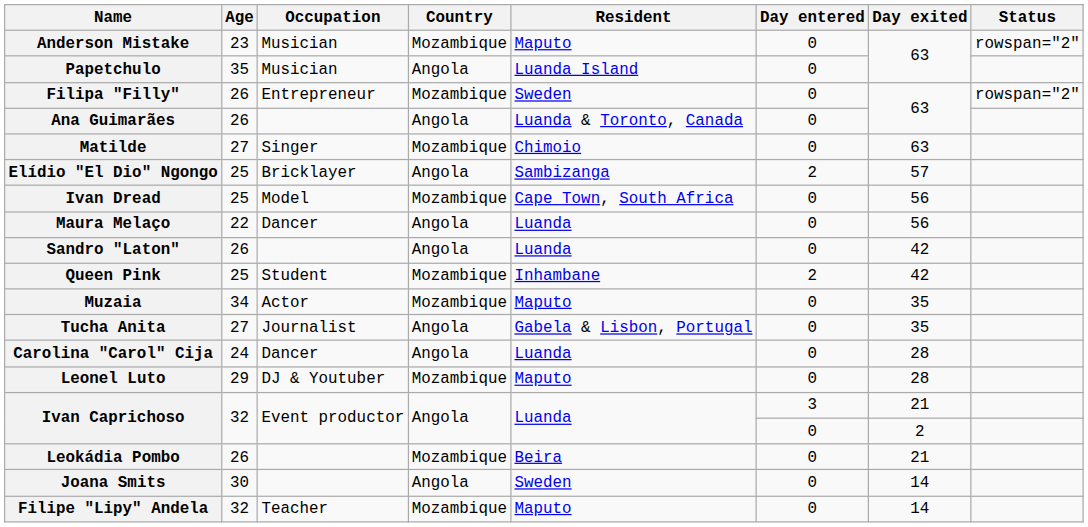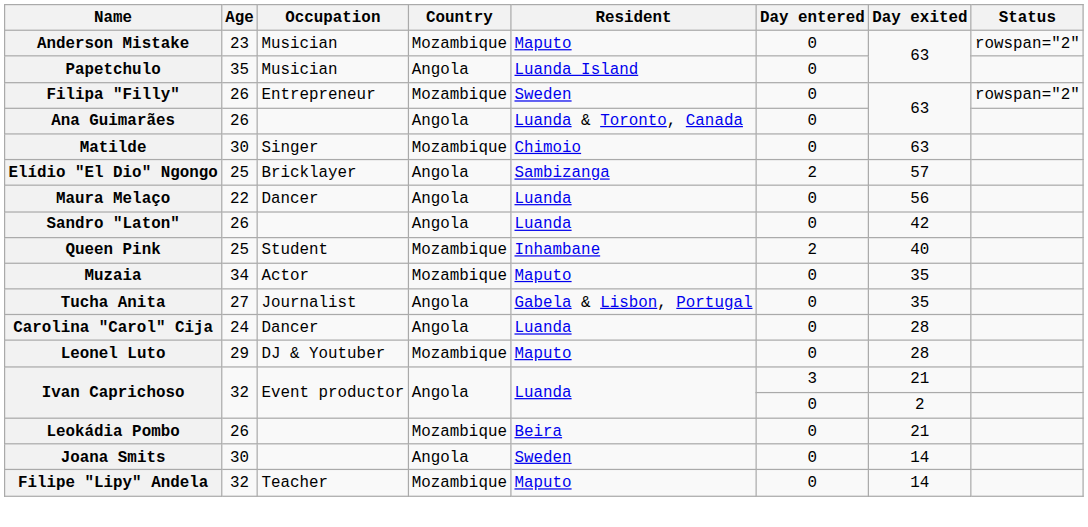(240, 147) 27 -> (240, 147) 30
- row: (113, 198)
(920, 276) 42 -> (920, 250) 40
